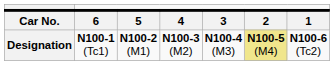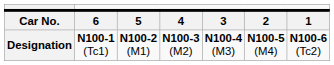(266, 45) khaki background -> (266, 45) no background
